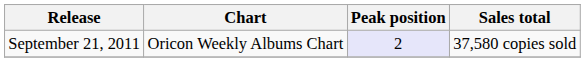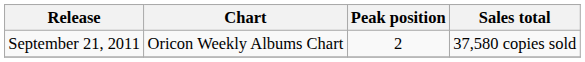(398, 43) lavender background -> (398, 43) no background
